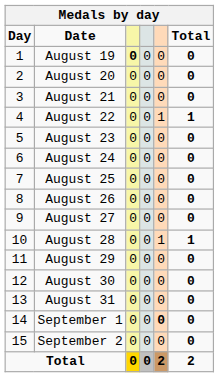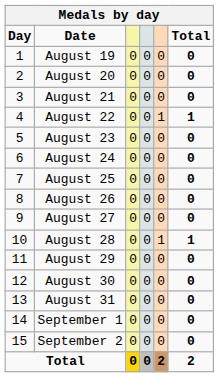(133, 56) bold -> (133, 56) normal
(161, 321) bold -> (161, 321) normal
